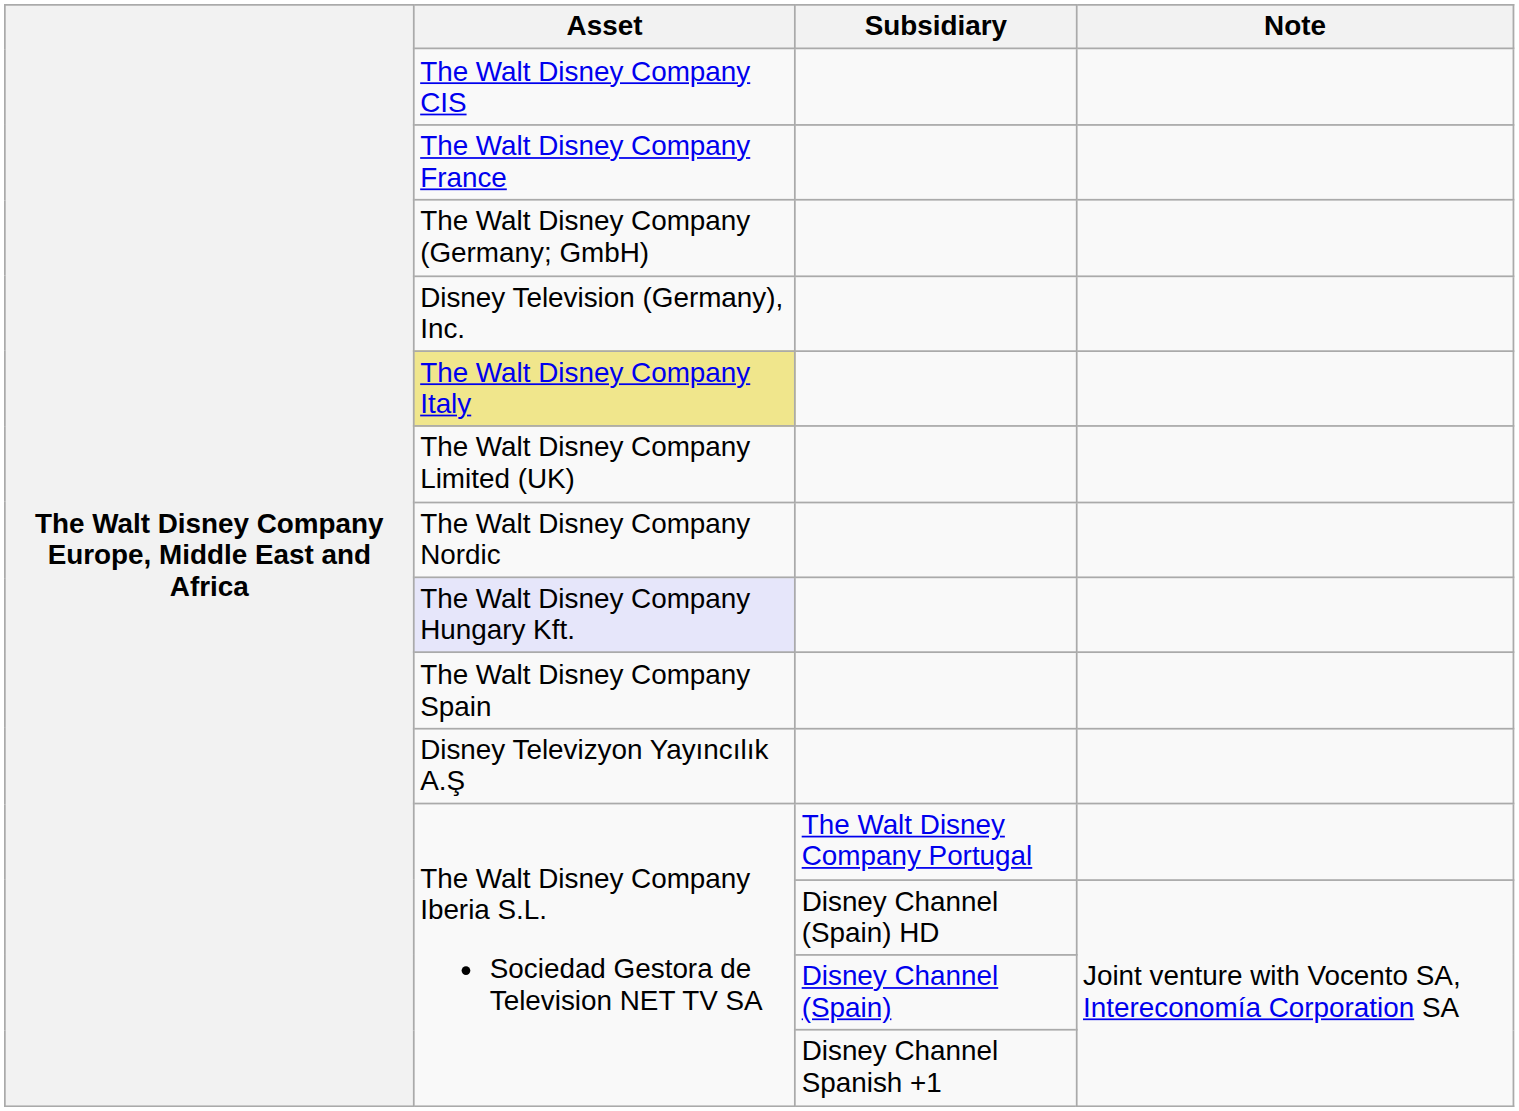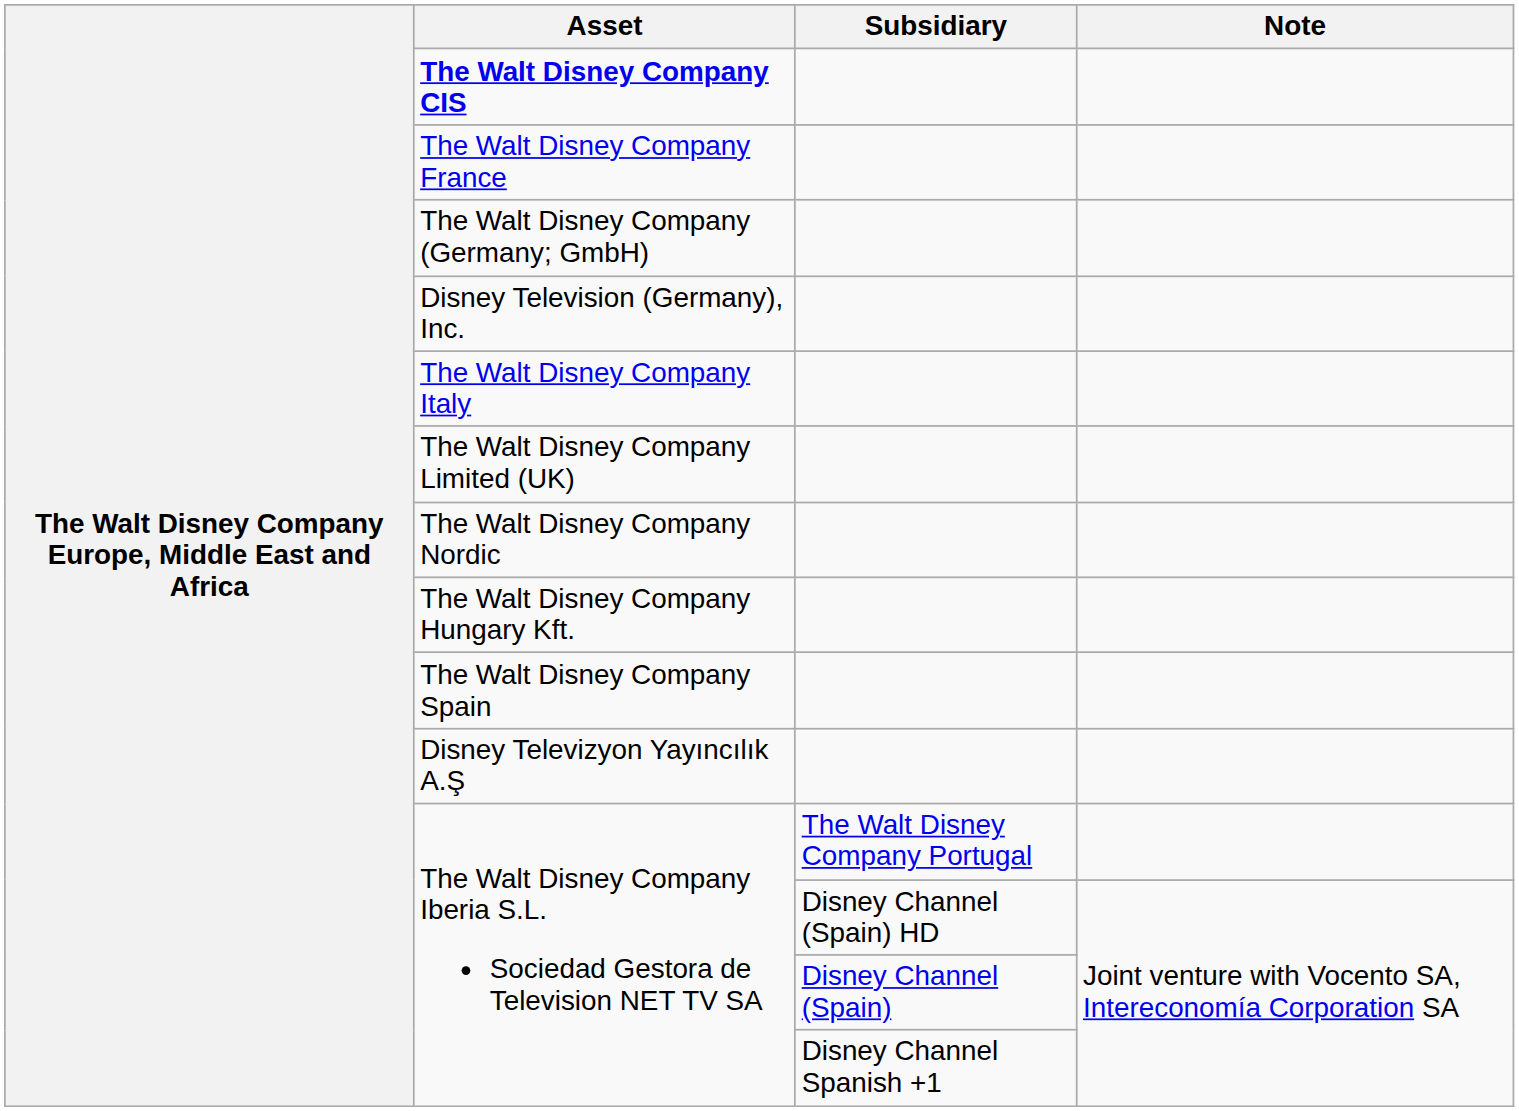(585, 86) normal -> (594, 86) bold
(585, 388) khaki background -> (585, 388) no background
(585, 614) lavender background -> (585, 614) no background
